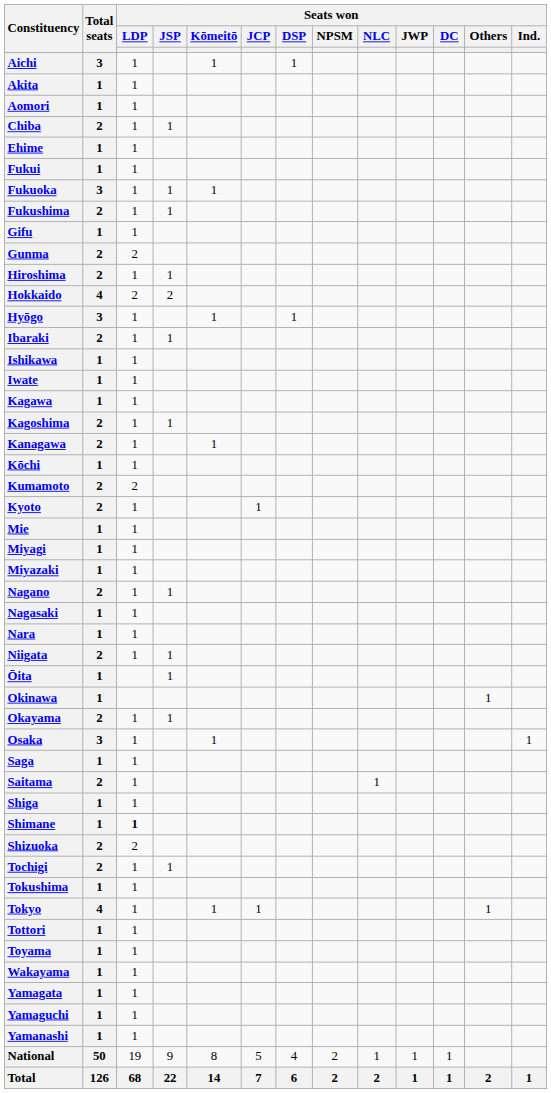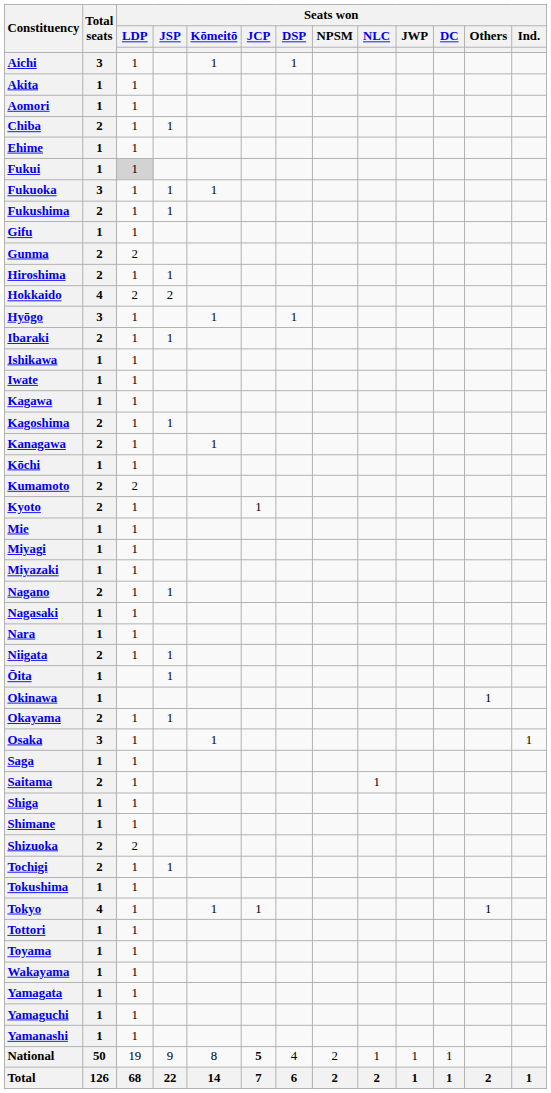(135, 169) no background -> (135, 169) lightgrey background
(135, 824) bold -> (135, 824) normal
(259, 1057) normal -> (259, 1057) bold
